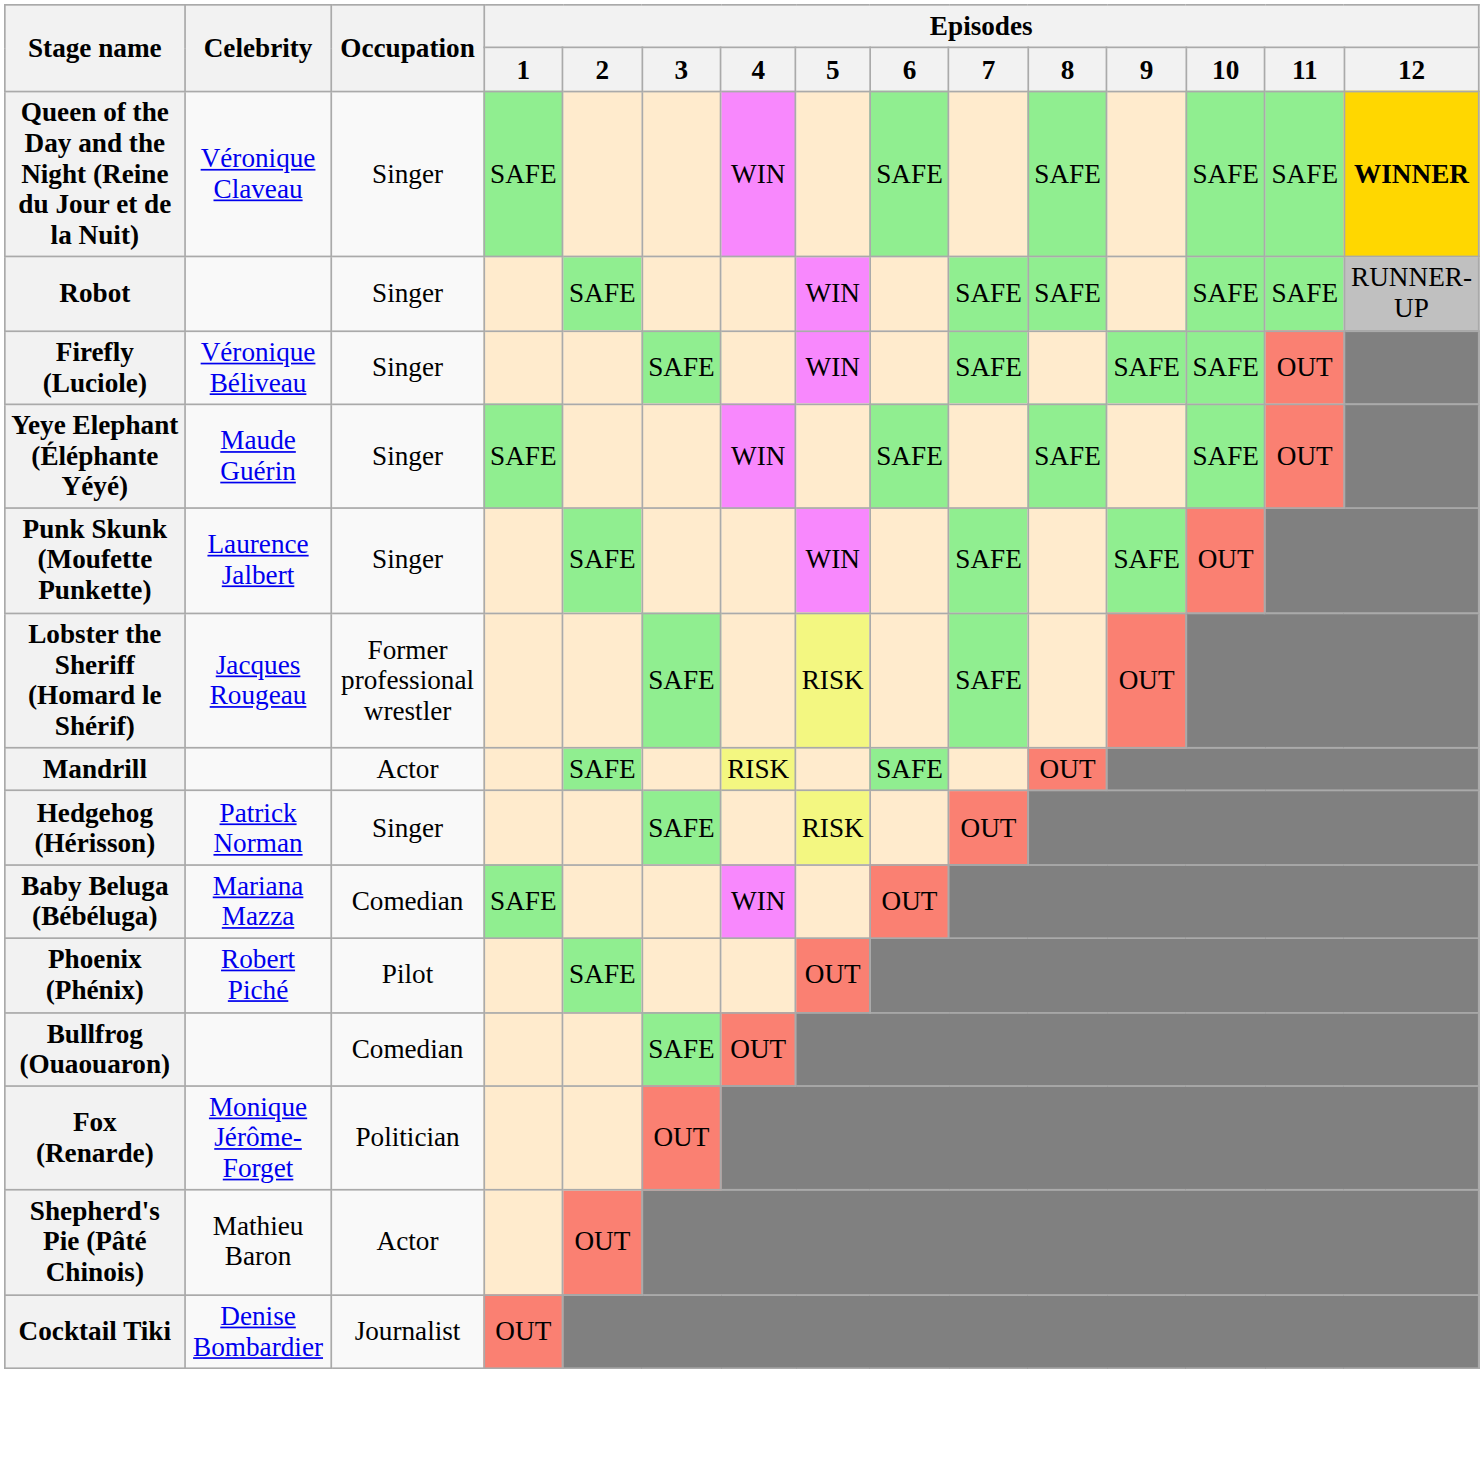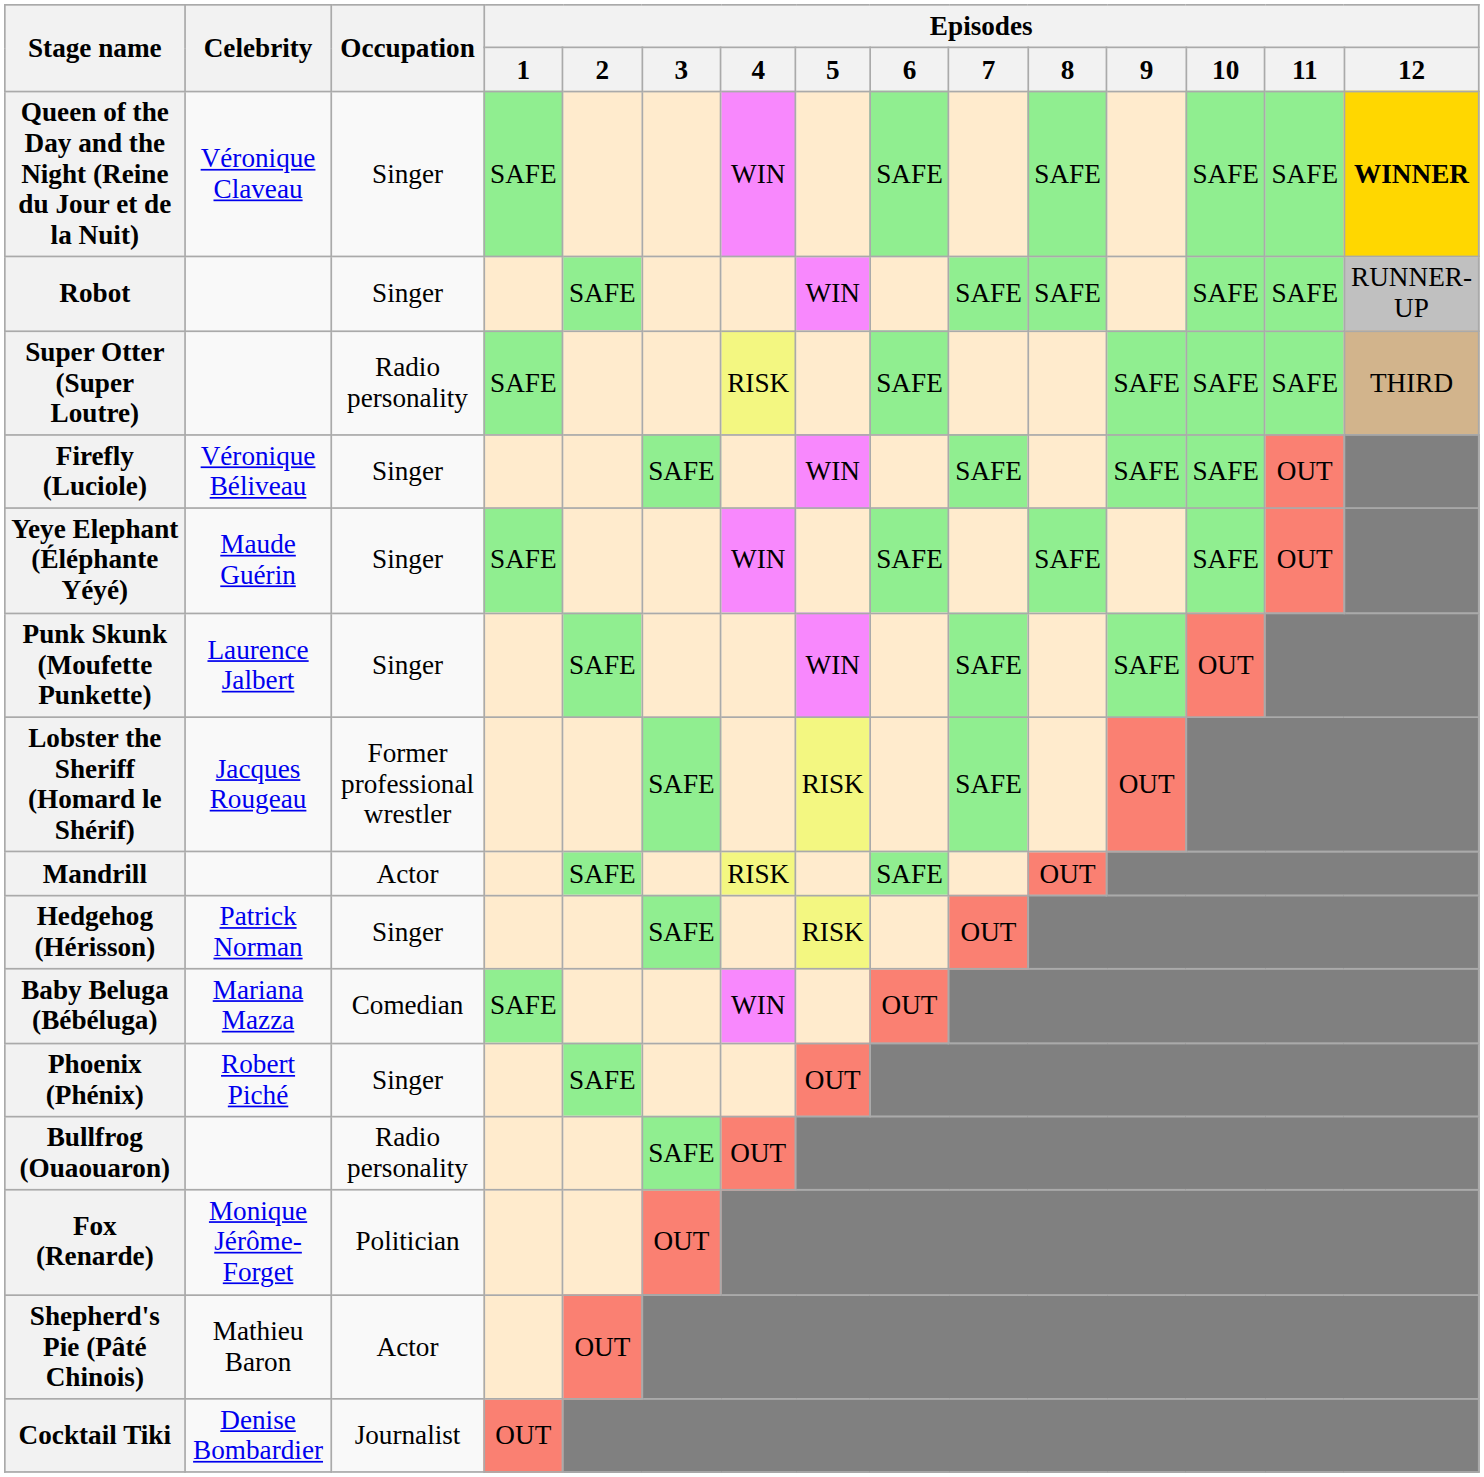+ row: (95, 382)
(408, 974) Pilot -> (408, 1079) Singer
(408, 1048) Comedian -> (408, 1152) Radio personality
